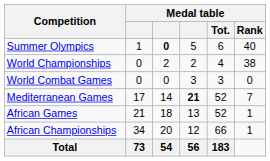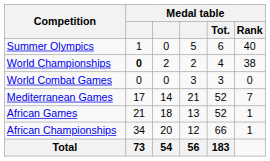(166, 47) bold -> (166, 47) normal
(139, 64) normal -> (139, 64) bold
(193, 97) bold -> (193, 97) normal
